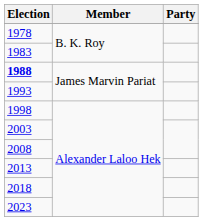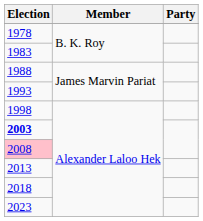(19, 71) bold -> (19, 71) normal
(19, 129) normal -> (19, 129) bold
(19, 149) no background -> (19, 149) pink background
